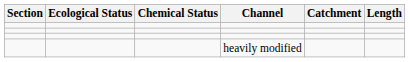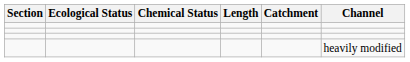columns swapped: (384, 13) <-> (262, 13)
